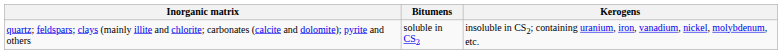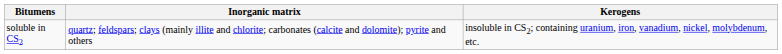columns swapped: (203, 12) <-> (432, 12)
